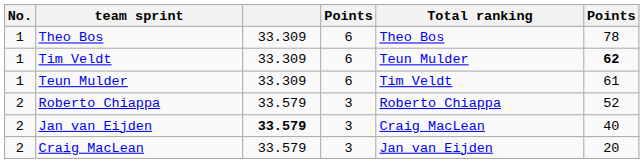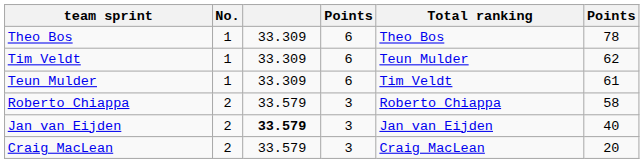columns swapped: (20, 16) <-> (139, 16)
(611, 60) bold -> (611, 60) normal
(611, 104) 52 -> (611, 104) 58
(432, 126) Craig MacLean -> (436, 126) Jan van Eijden
(436, 148) Jan van Eijden -> (432, 148) Craig MacLean
